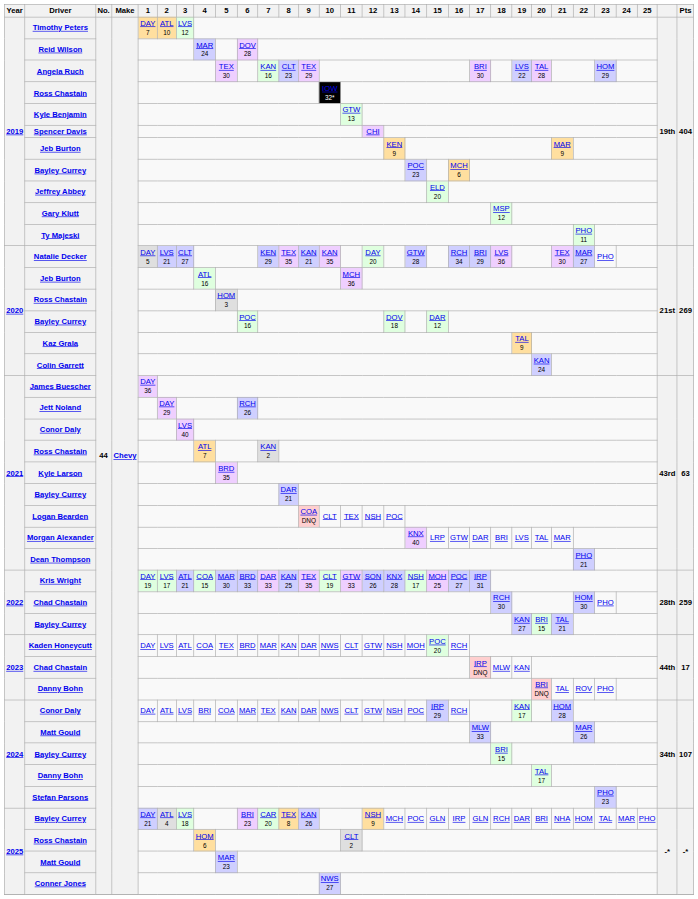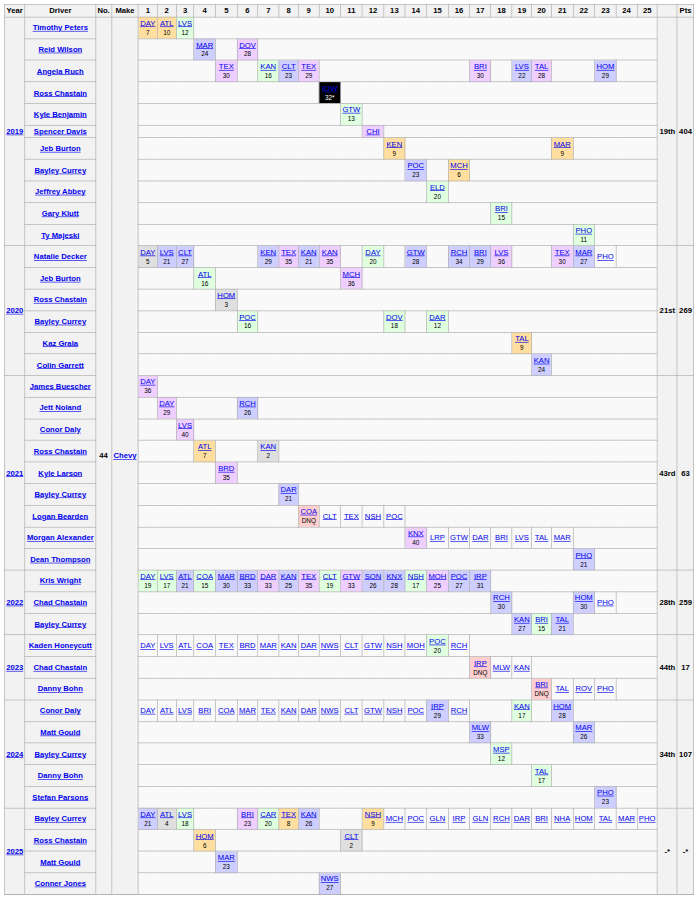(501, 213) MSP 12 -> (501, 213) BRI 15
(501, 754) BRI 15 -> (501, 754) MSP 12
